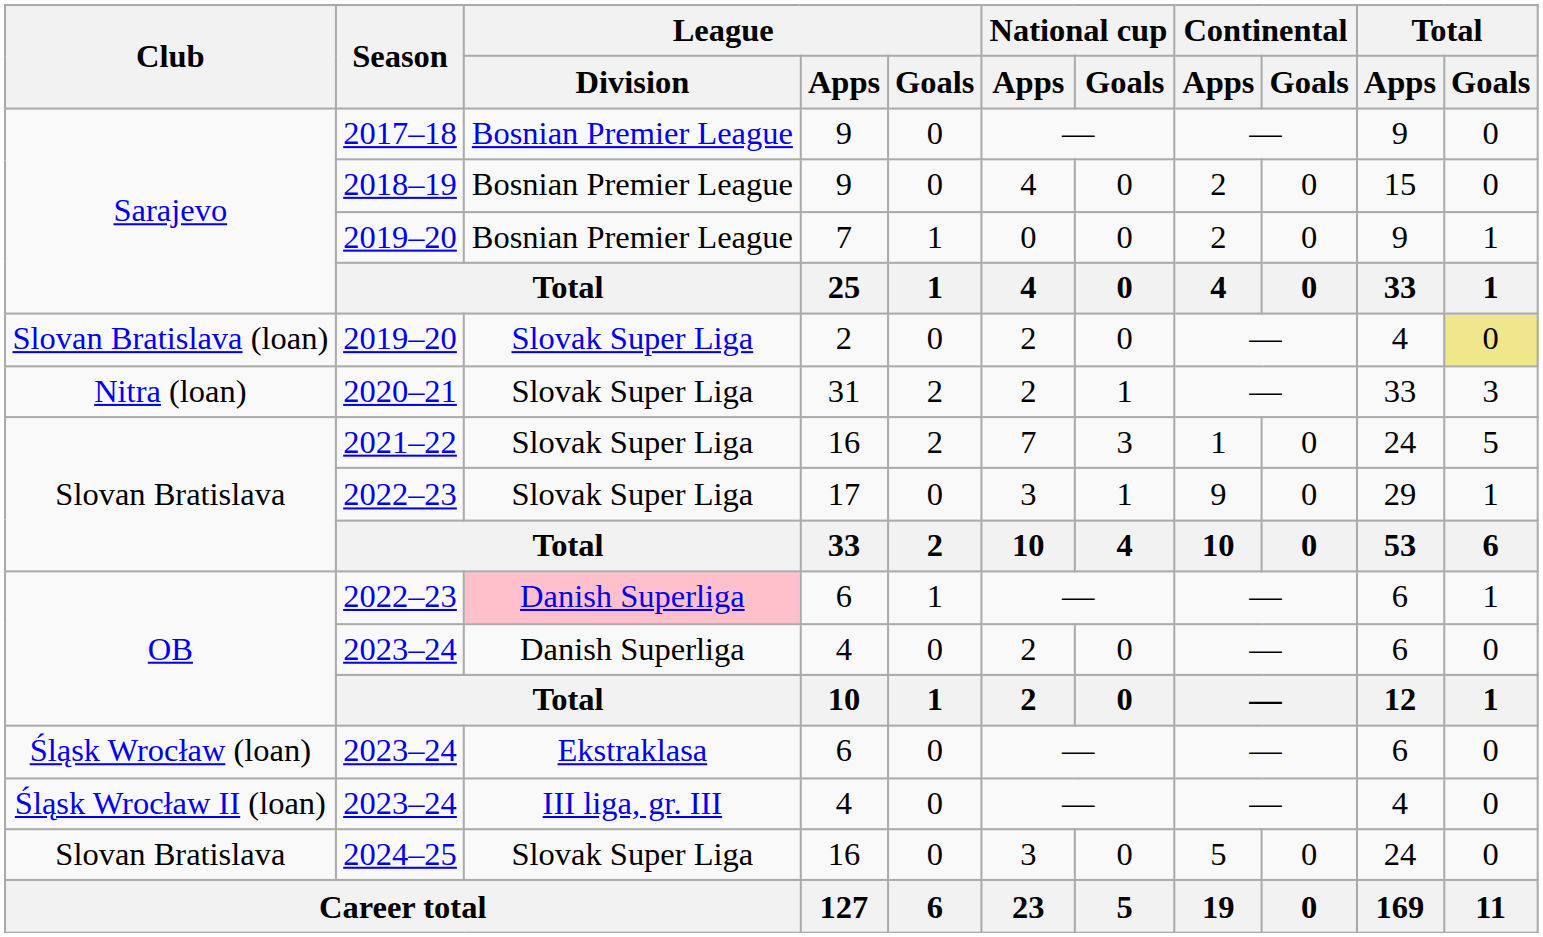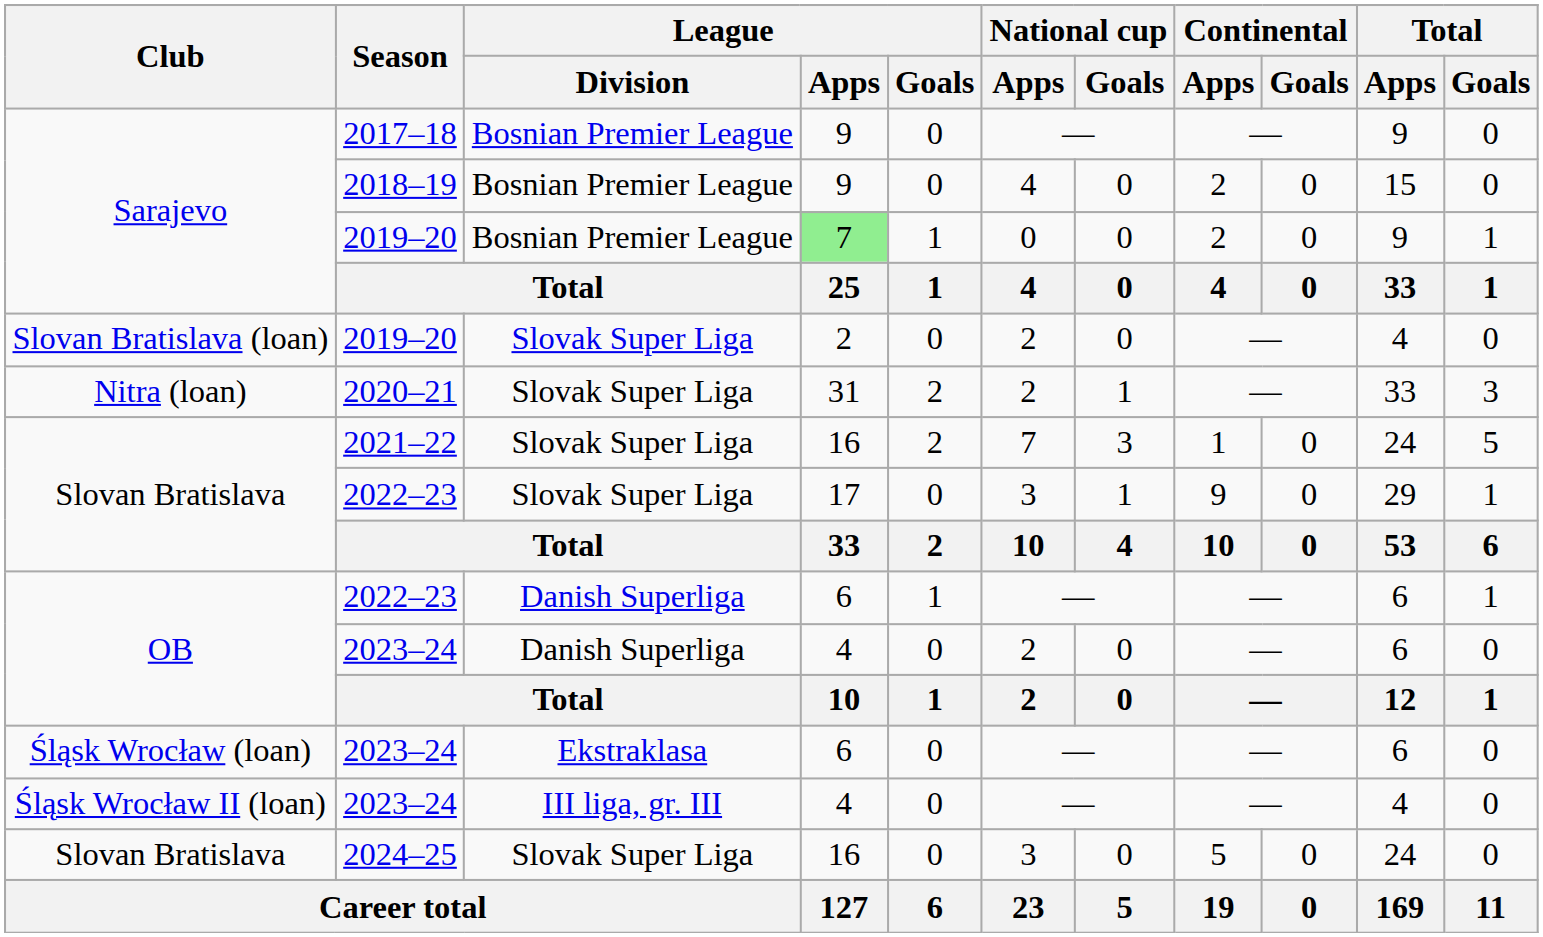(844, 236) no background -> (844, 236) lightgreen background
(1491, 339) khaki background -> (1491, 339) no background
(632, 596) pink background -> (632, 596) no background
